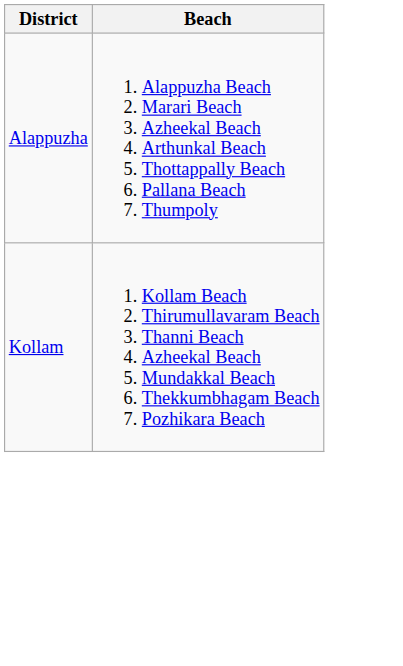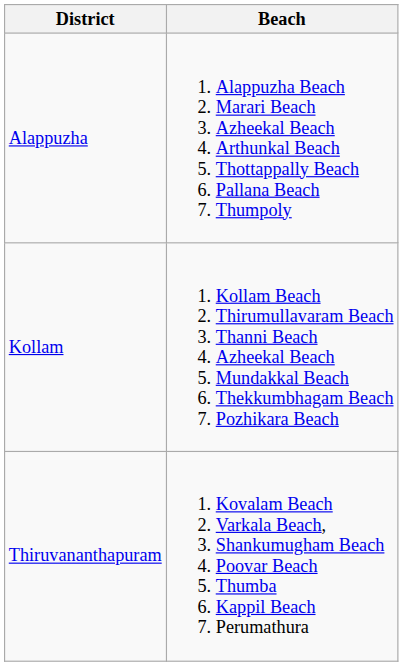+ row: (85, 556)
